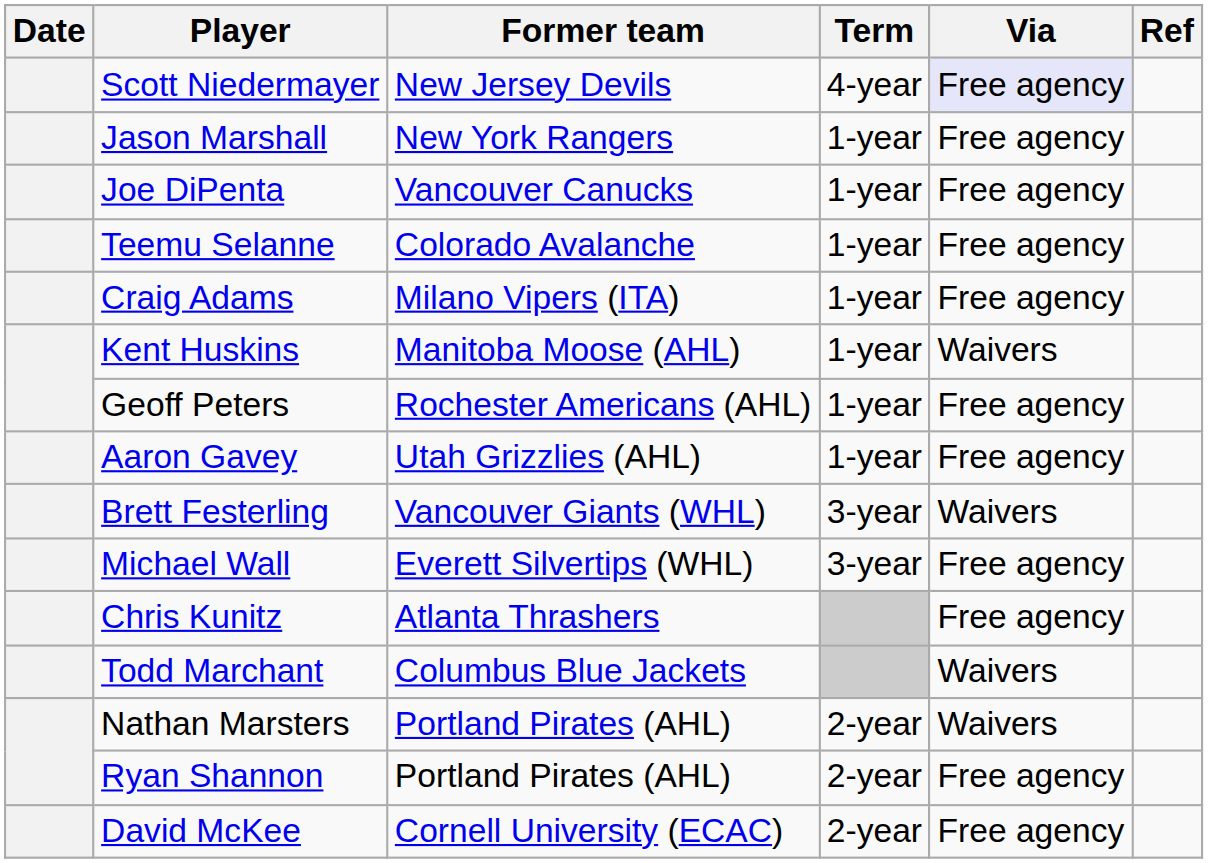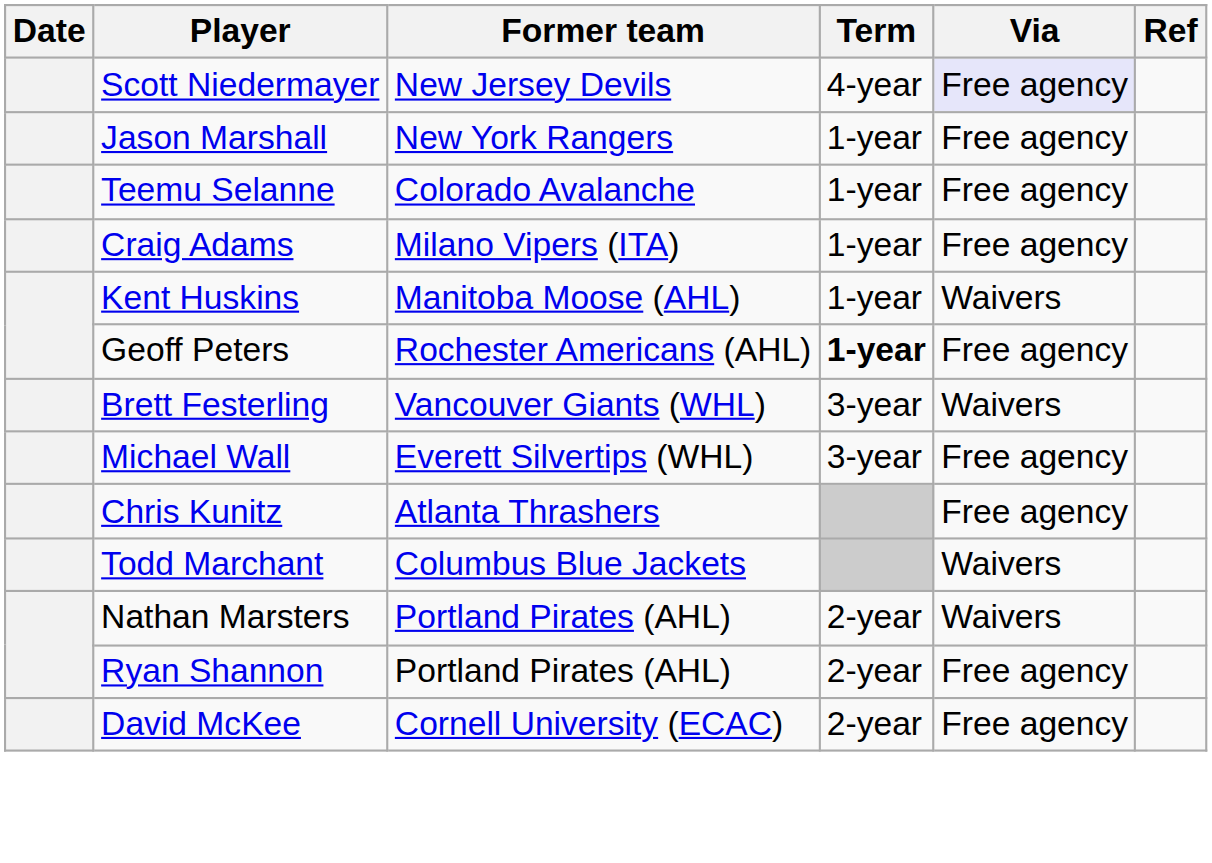- row: (193, 191)
(874, 404) normal -> (876, 350) bold
- row: (199, 457)
